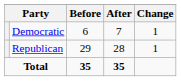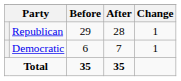rows swapped: (38, 48) <-> (38, 31)
